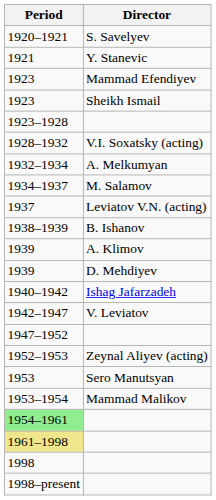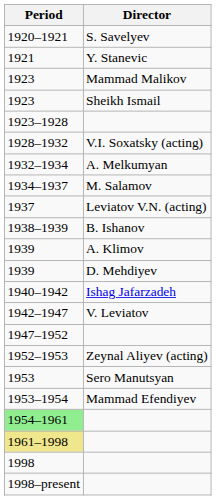(141, 79) Mammad Efendiyev -> (136, 79) Mammad Malikov
(136, 398) Mammad Malikov -> (141, 398) Mammad Efendiyev
